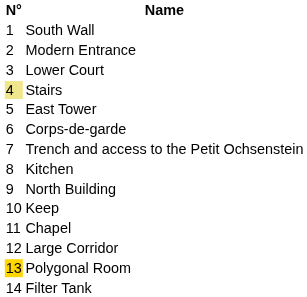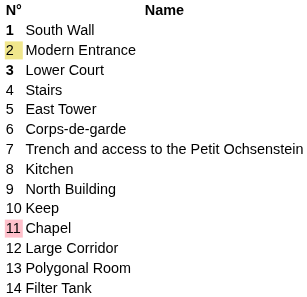(10, 30) normal -> (10, 30) bold
(10, 50) no background -> (10, 50) khaki background
(10, 70) normal -> (10, 70) bold
(10, 90) khaki background -> (10, 90) no background
(13, 228) no background -> (13, 228) pink background
(14, 268) gold background -> (14, 268) no background
